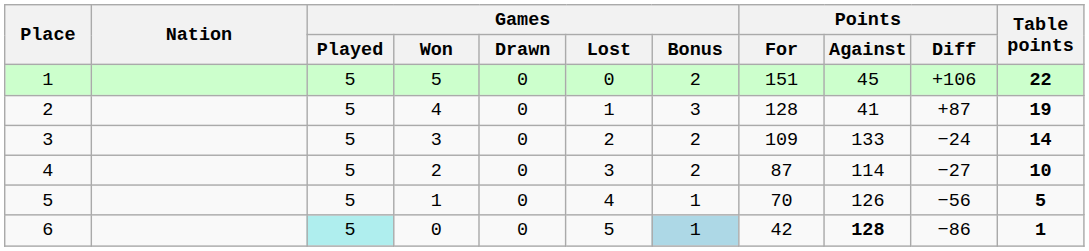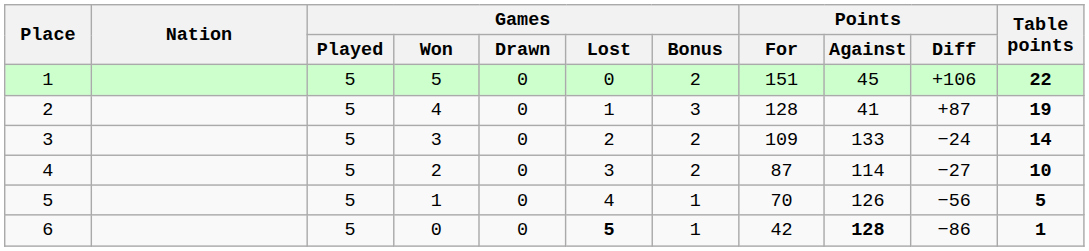(350, 230) paleturquoise background -> (350, 230) no background
(609, 230) normal -> (609, 230) bold
(695, 230) lightblue background -> (695, 230) no background
